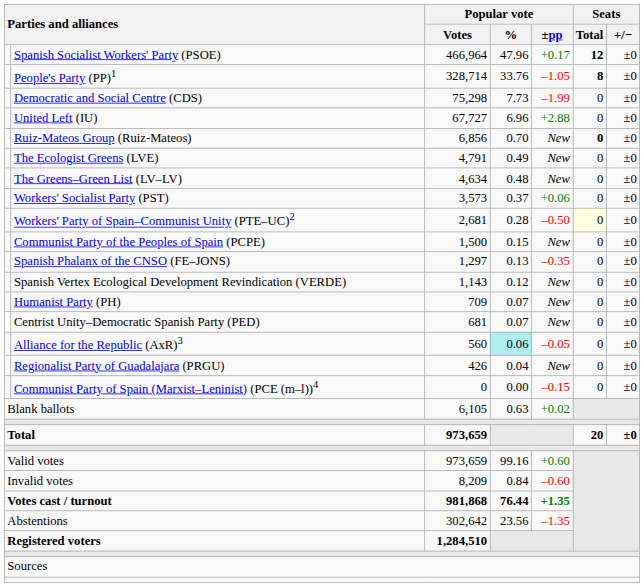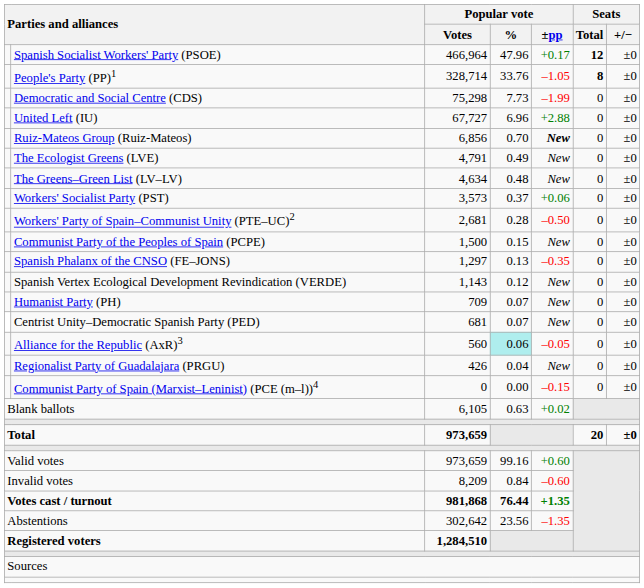(559, 138) normal -> (558, 138) bold
(600, 138) bold -> (600, 138) normal
(600, 220) lightyellow background -> (600, 220) no background
